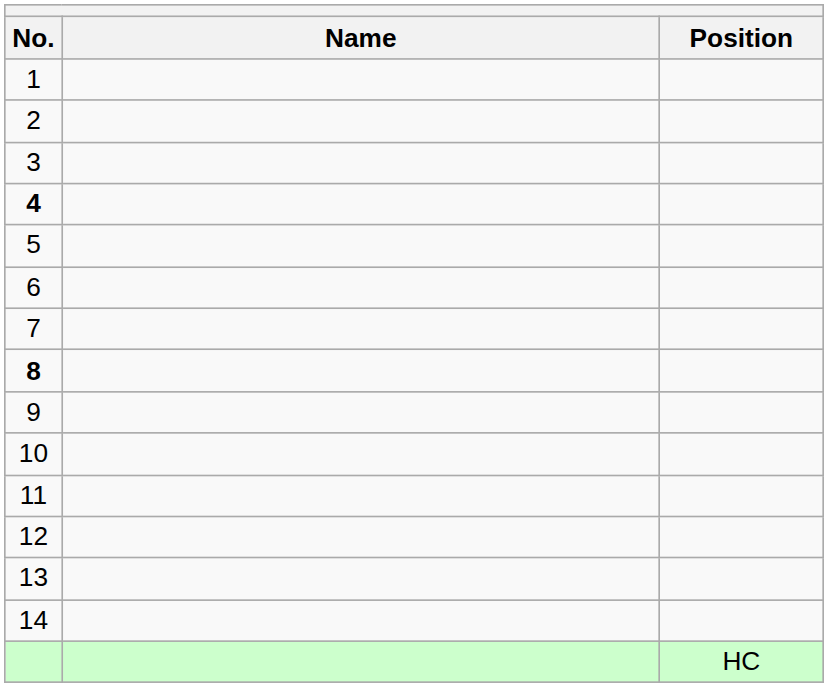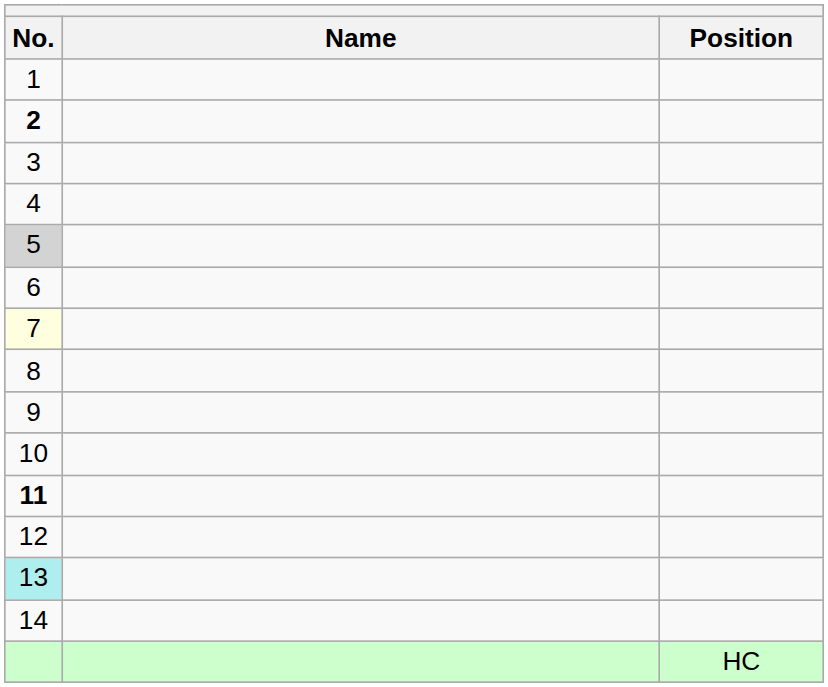(33, 120) normal -> (33, 120) bold
(33, 203) bold -> (33, 203) normal
(33, 245) no background -> (33, 245) lightgrey background
(33, 328) no background -> (33, 328) lightyellow background
(33, 370) bold -> (33, 370) normal
(33, 495) normal -> (33, 495) bold
(33, 578) no background -> (33, 578) paleturquoise background
